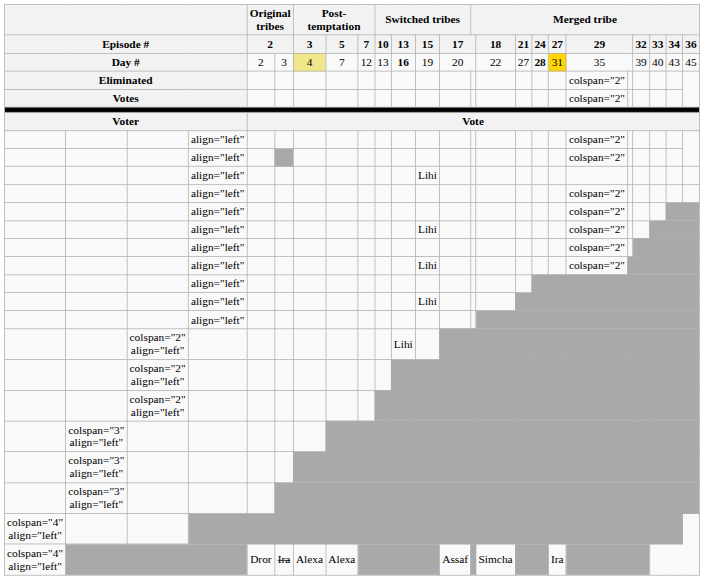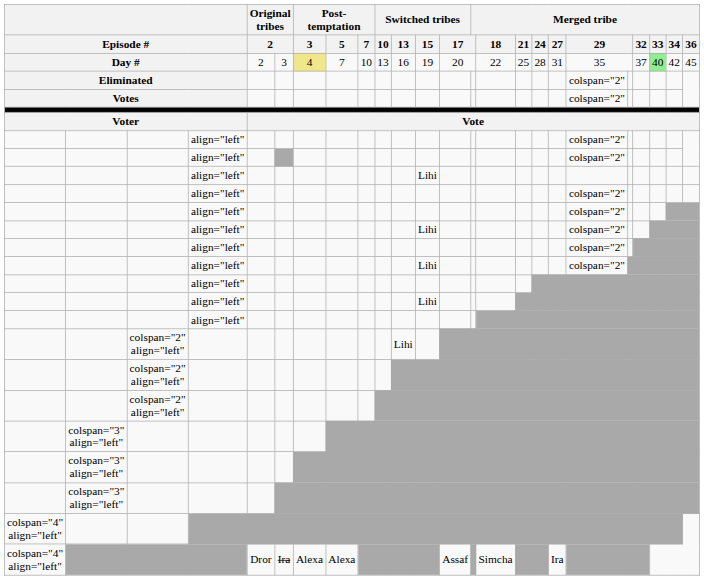(366, 62) 12 -> (366, 62) 10
(403, 62) bold -> (403, 62) normal
(524, 62) 27 -> (524, 62) 25
(540, 62) bold -> (540, 62) normal
(557, 62) gold background -> (557, 62) no background
(641, 62) 39 -> (641, 62) 37
(658, 62) no background -> (658, 62) lightgreen background
(674, 62) 43 -> (674, 62) 42
